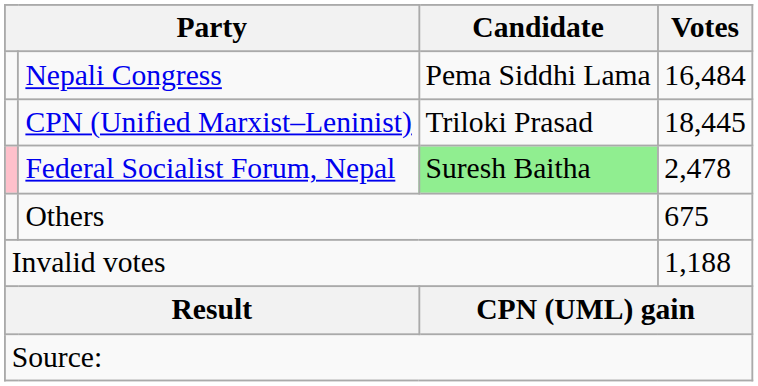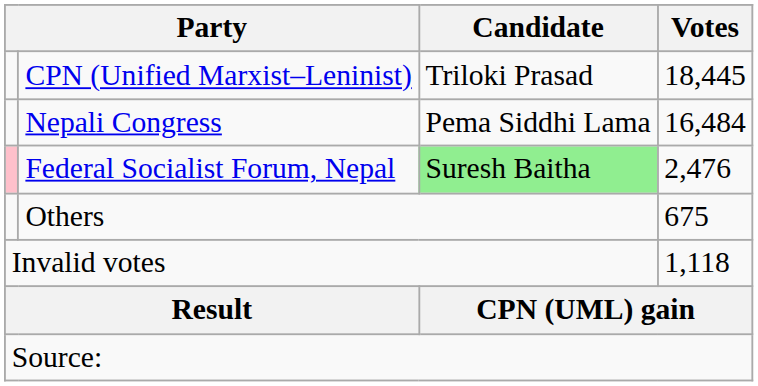rows swapped: (219, 121) <-> (124, 74)
(698, 168) 2,478 -> (698, 168) 2,476
(698, 262) 1,188 -> (697, 262) 1,118
